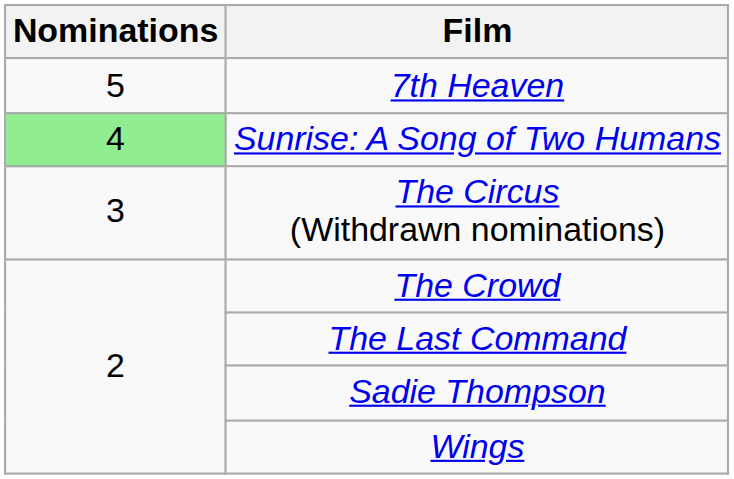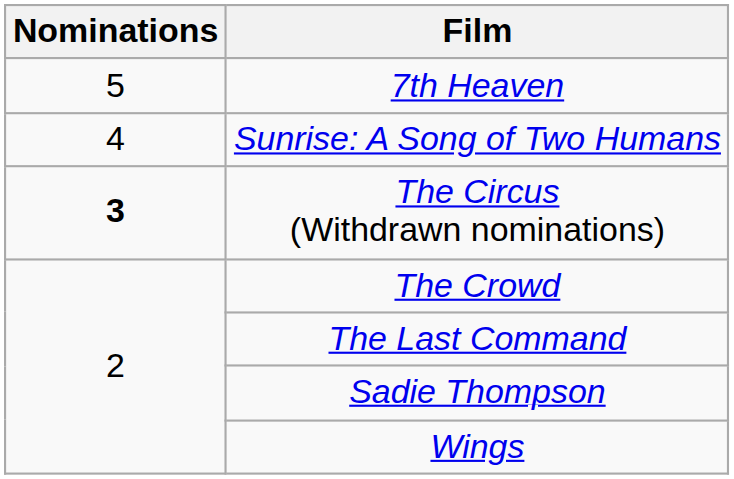(116, 138) lightgreen background -> (116, 138) no background
(116, 211) normal -> (116, 211) bold
